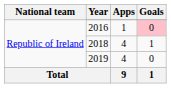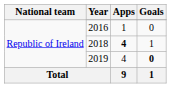(151, 28) pink background -> (151, 28) no background
(124, 43) normal -> (124, 43) bold
(151, 59) normal -> (151, 59) bold
